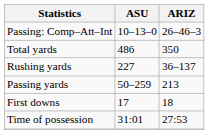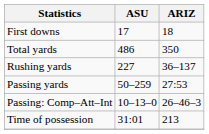rows swapped: (33, 102) <-> (60, 31)
(170, 84) 213 -> (175, 84) 27:53
(175, 120) 27:53 -> (170, 120) 213
